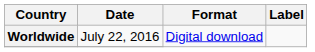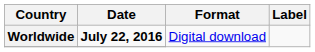(120, 36) normal -> (121, 36) bold
